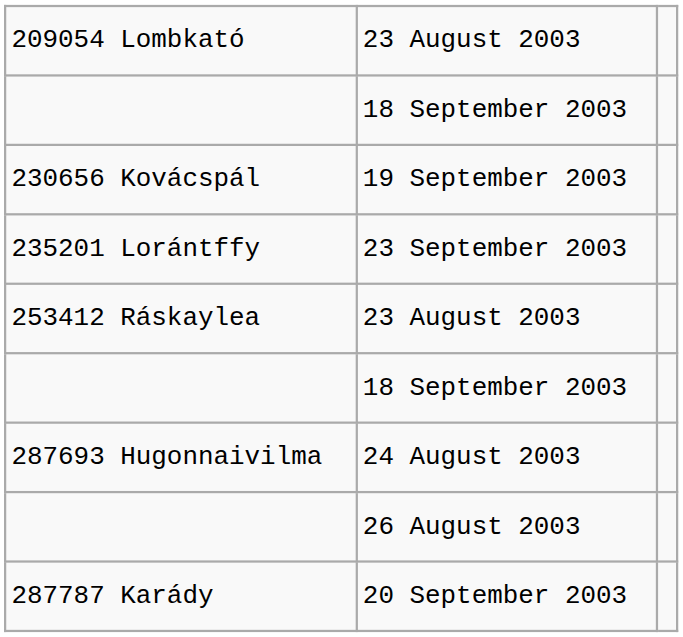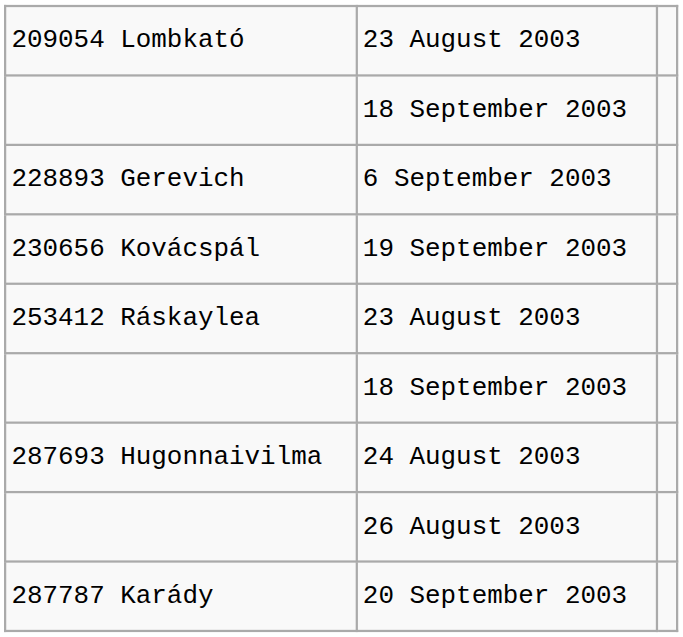+ row: (128, 179)
- row: (136, 248)
